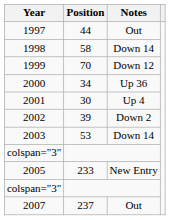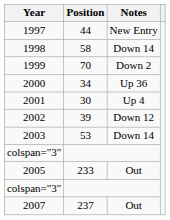(134, 30) Out -> (134, 30) New Entry
(134, 65) Down 12 -> (134, 65) Down 2
(134, 118) Down 2 -> (134, 118) Down 12
(134, 170) New Entry -> (134, 170) Out
